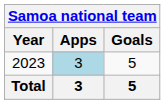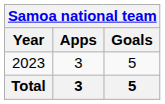(78, 63) lightblue background -> (78, 63) no background
